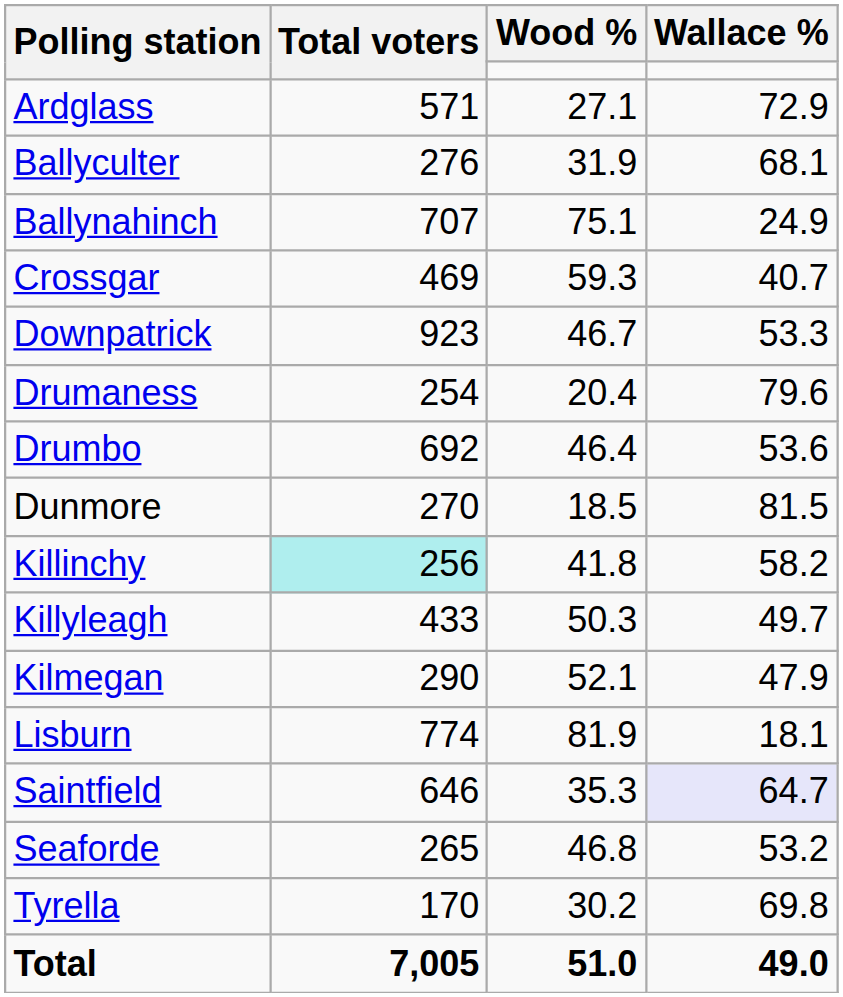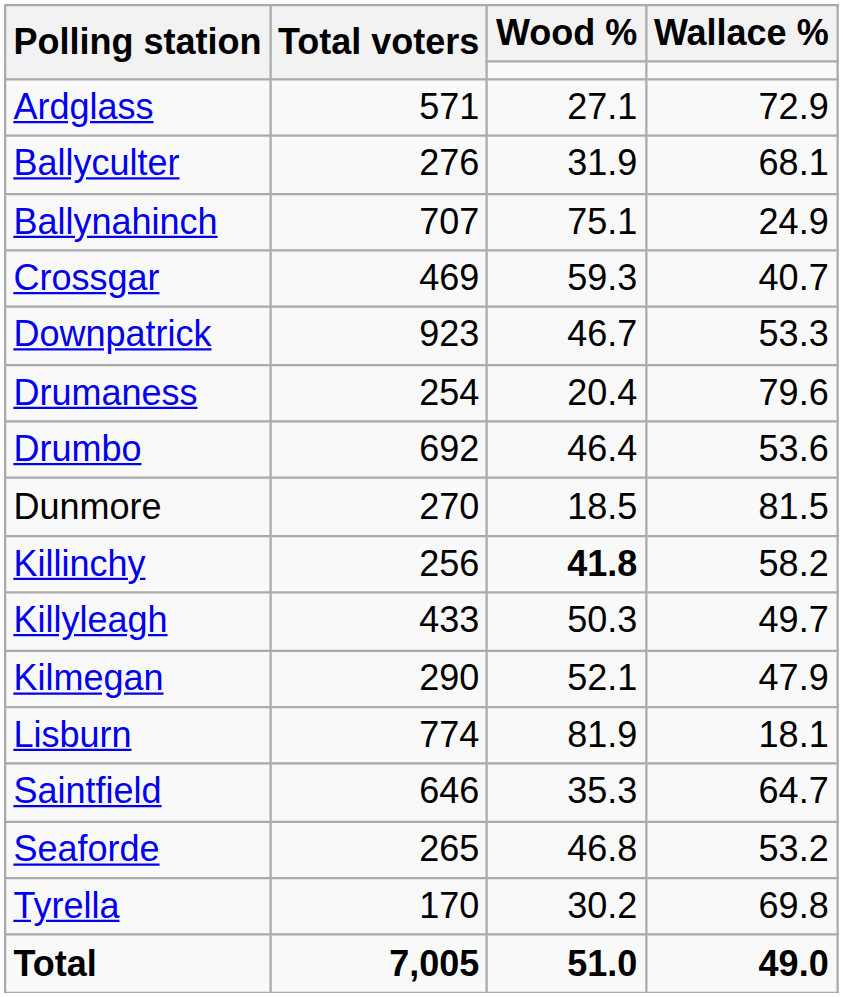(449, 563) paleturquoise background -> (449, 563) no background
(602, 563) normal -> (602, 563) bold
(794, 791) lavender background -> (794, 791) no background
